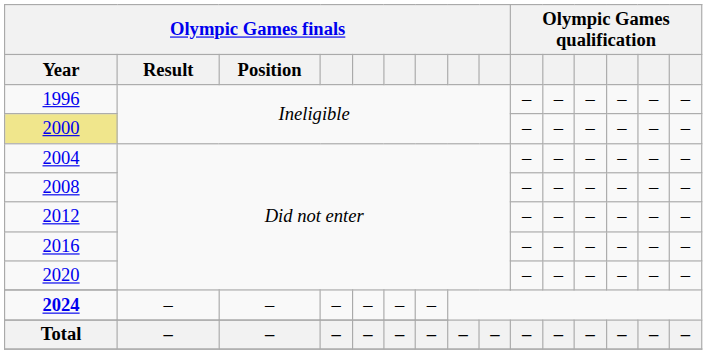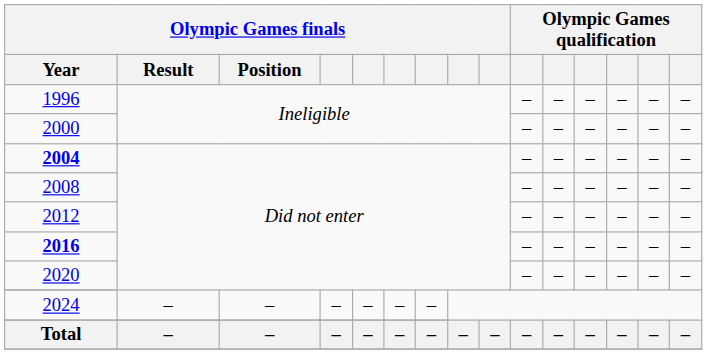(61, 128) khaki background -> (61, 128) no background
(61, 157) normal -> (61, 157) bold
(61, 246) normal -> (61, 246) bold
(61, 305) bold -> (61, 305) normal
